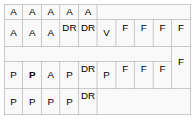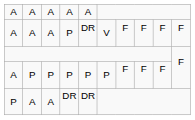(69, 27) DR -> (69, 33) P
(14, 75) P -> (14, 75) A
(32, 75) bold -> (32, 75) normal
(51, 75) A -> (51, 75) P
(88, 69) DR -> (88, 75) P
(32, 101) P -> (32, 101) A
(51, 101) P -> (51, 101) A
(69, 101) P -> (69, 96) DR
